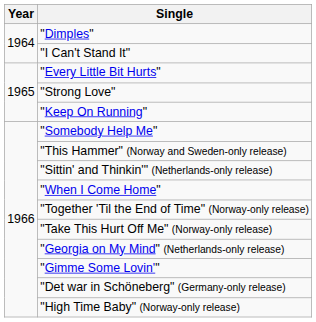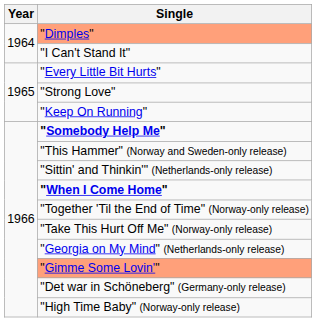(67, 33) no background -> (67, 33) lightsalmon background
(99, 131) normal -> (103, 131) bold
(100, 190) normal -> (104, 190) bold
(100, 268) no background -> (100, 268) lightsalmon background
